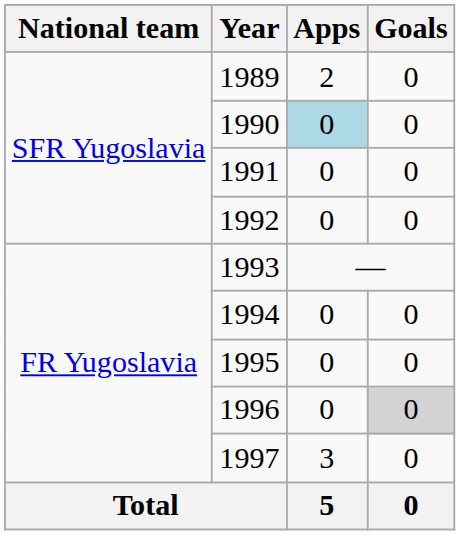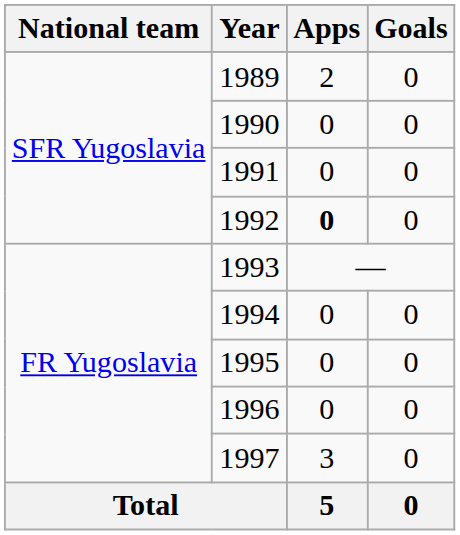(327, 123) lightblue background -> (327, 123) no background
(327, 219) normal -> (327, 219) bold
(411, 409) lightgrey background -> (411, 409) no background
